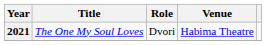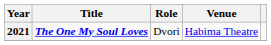(89, 31) normal -> (91, 31) bold
